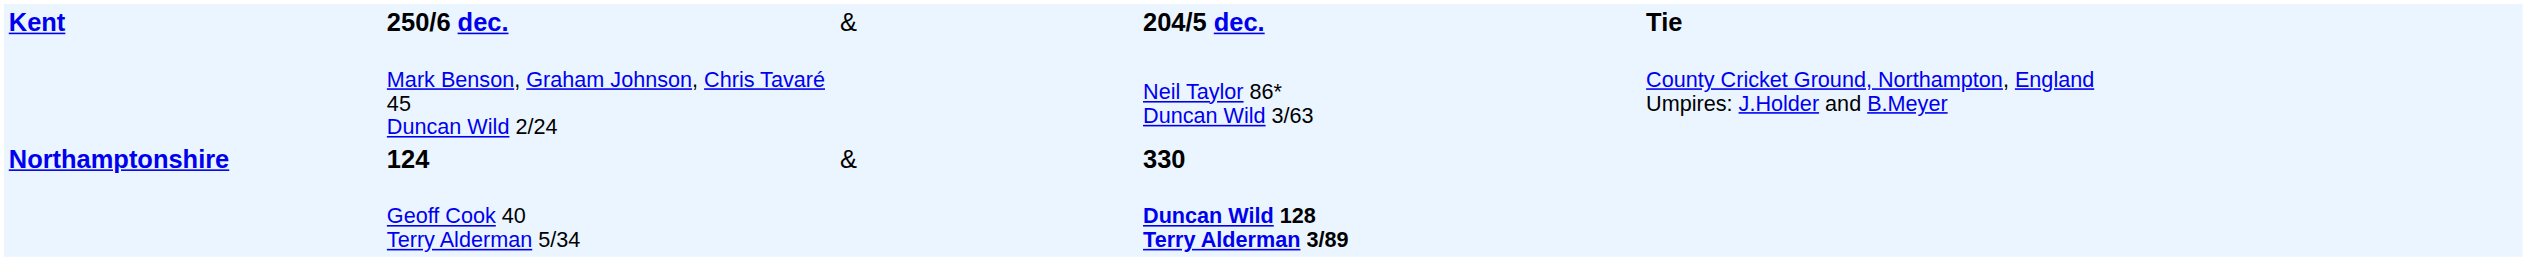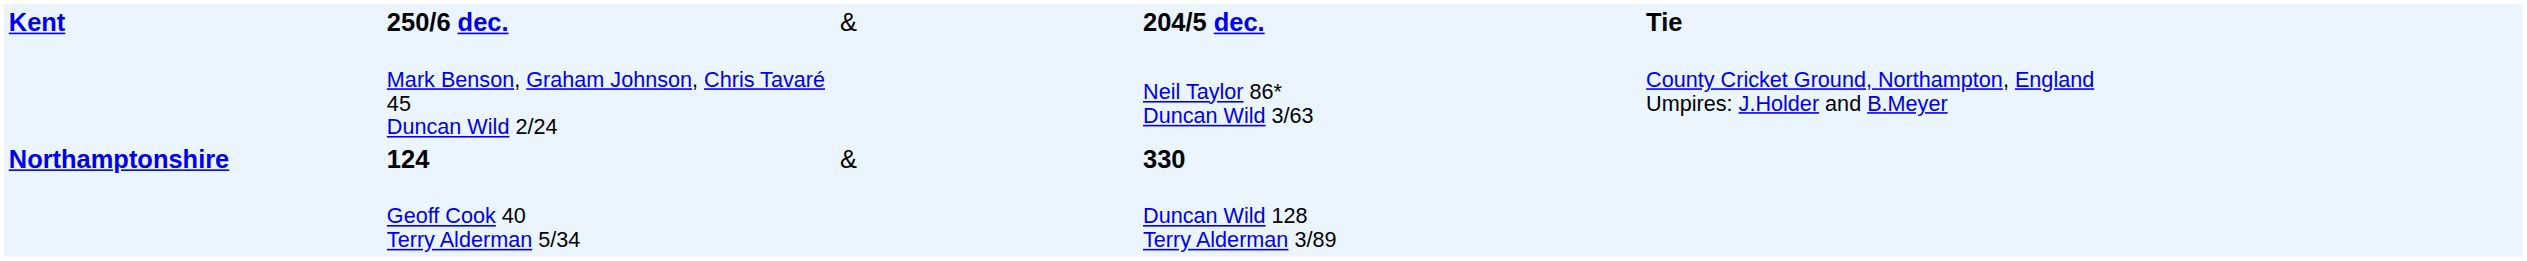(1246, 228) bold -> (1240, 228) normal
